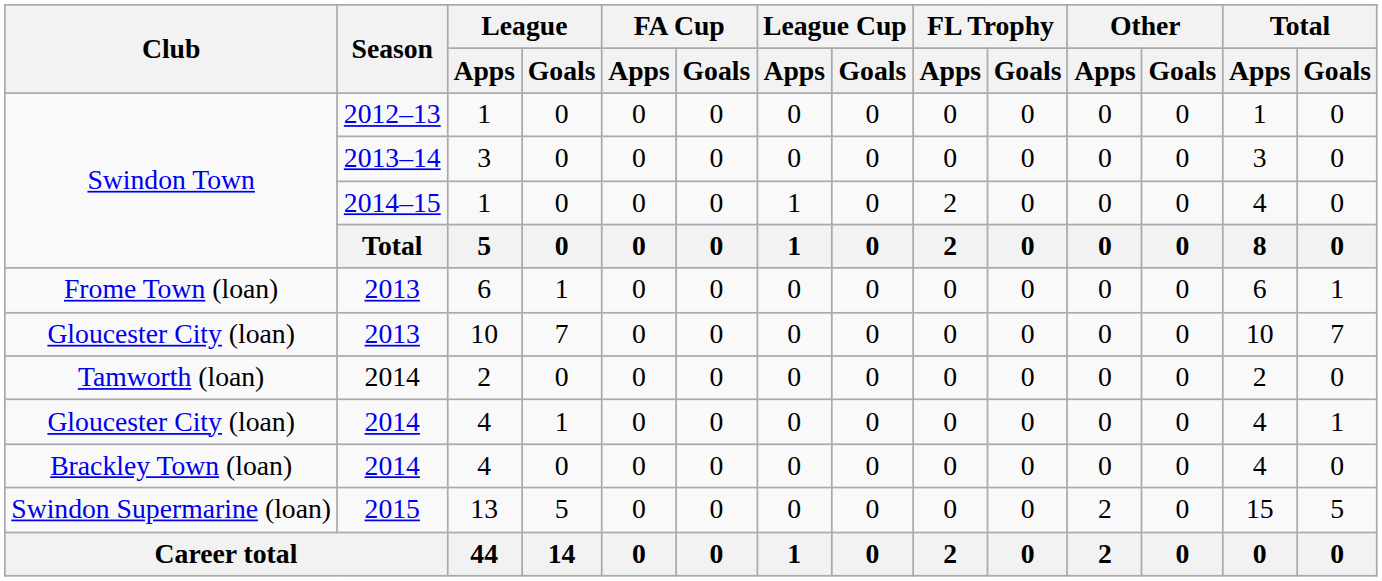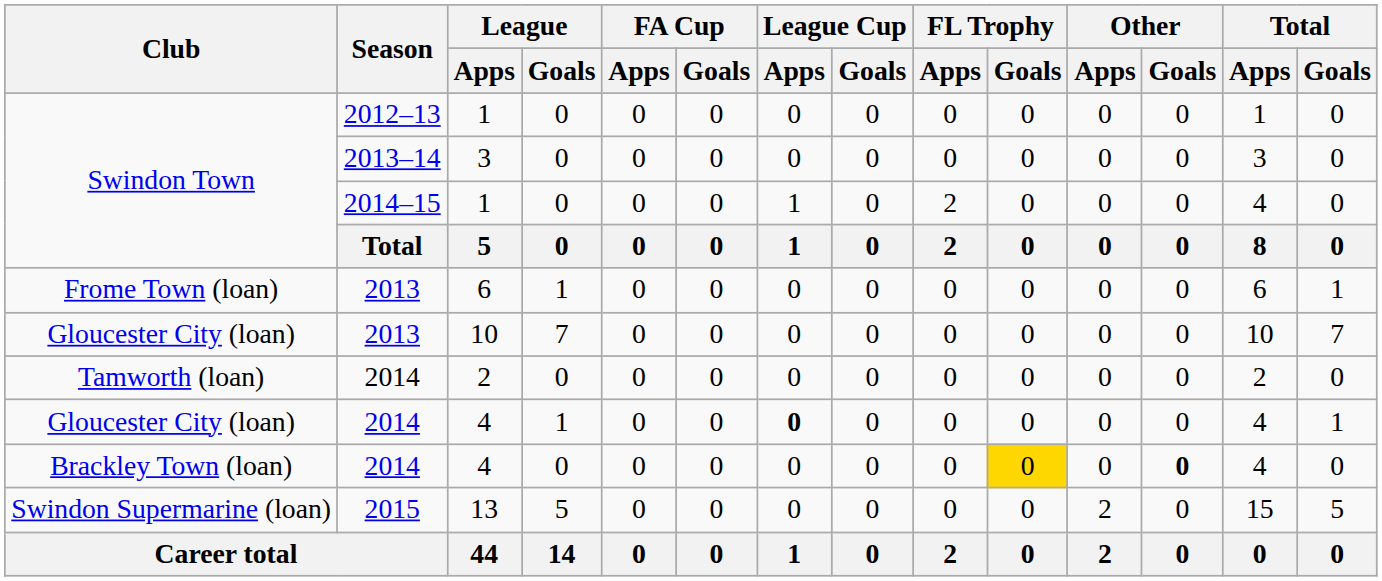(794, 421) normal -> (794, 421) bold
(1028, 465) no background -> (1028, 465) gold background
(1182, 465) normal -> (1182, 465) bold
